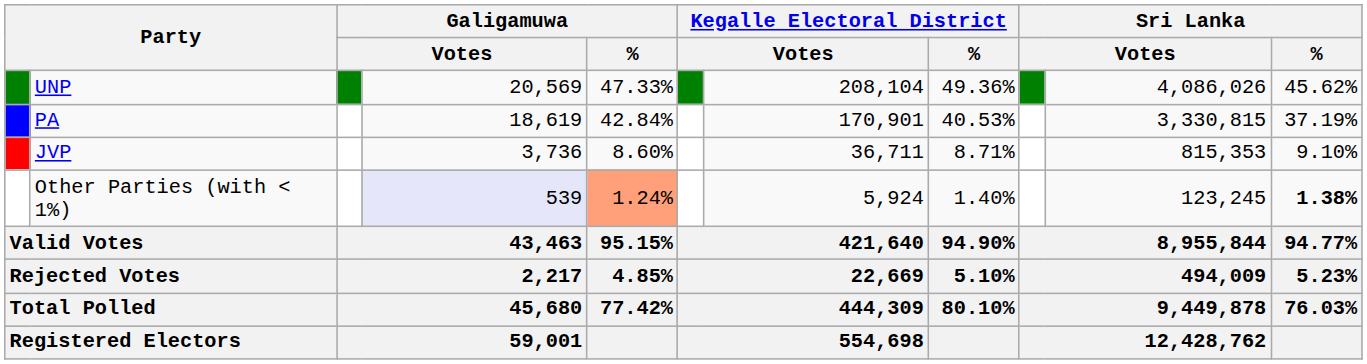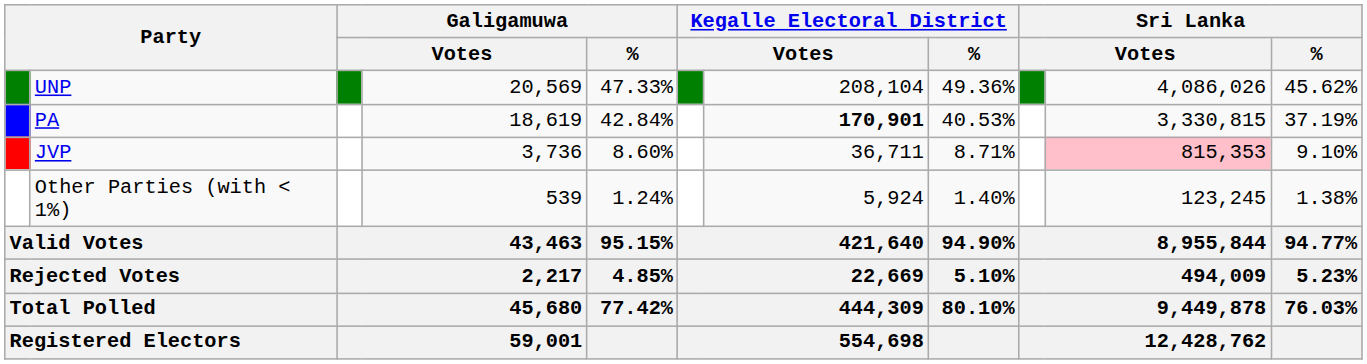(881, 120) normal -> (881, 120) bold
(1224, 154) no background -> (1224, 154) pink background
(564, 198) lavender background -> (564, 198) no background
(643, 198) lightsalmon background -> (643, 198) no background
(1327, 198) bold -> (1327, 198) normal
